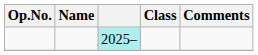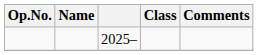(119, 38) paleturquoise background -> (119, 38) no background
